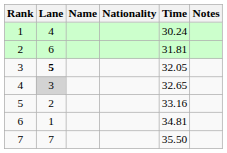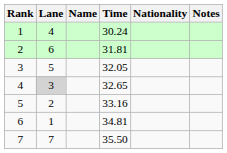columns swapped: (129, 13) <-> (175, 13)
(51, 67) bold -> (51, 67) normal
